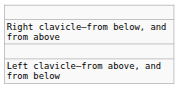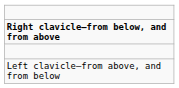(87, 32) normal -> (87, 32) bold
